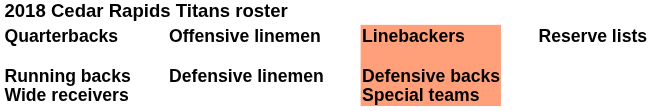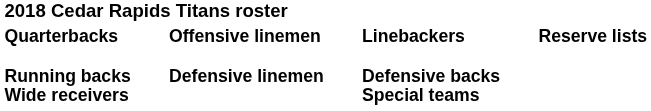(431, 65) lightsalmon background -> (431, 65) no background
